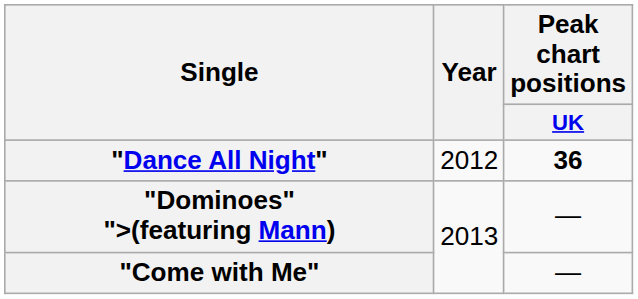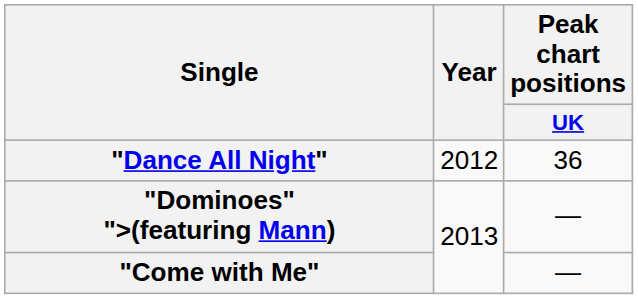(568, 160) bold -> (568, 160) normal
